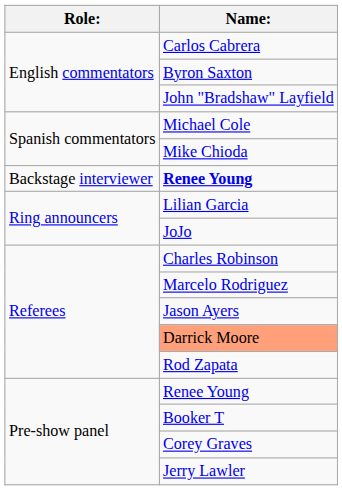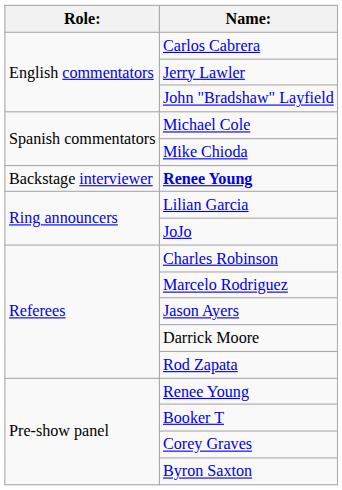(208, 72) Byron Saxton -> (204, 72) Jerry Lawler
(211, 338) lightsalmon background -> (211, 338) no background
(204, 471) Jerry Lawler -> (208, 471) Byron Saxton
